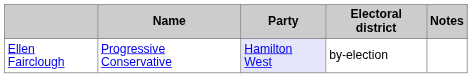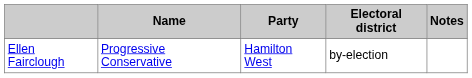(268, 55) lavender background -> (268, 55) no background
